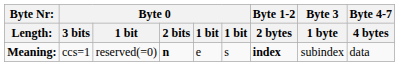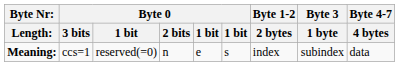(166, 52) bold -> (166, 52) normal
(267, 52) bold -> (266, 52) normal
